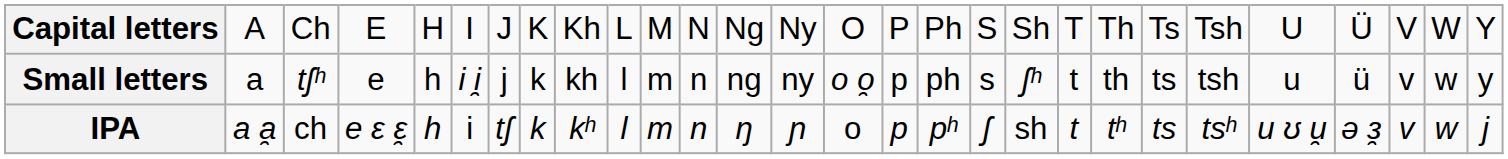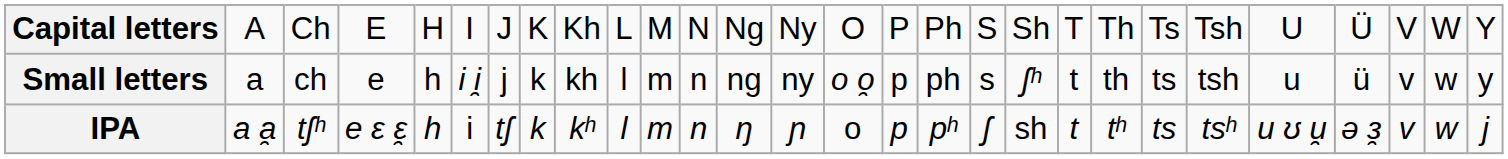(311, 78) tʃʰ -> (311, 78) ch
(311, 128) ch -> (311, 128) tʃʰ
